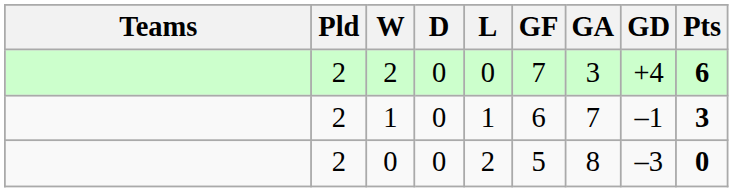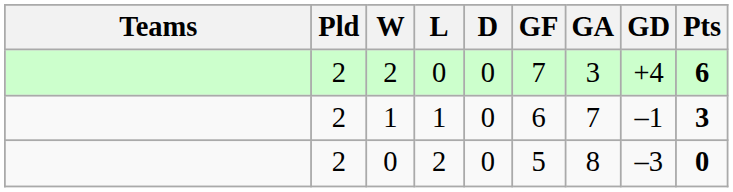columns swapped: (439, 27) <-> (488, 27)
